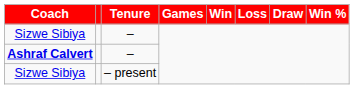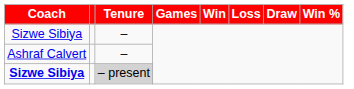(50, 53) bold -> (47, 53) normal
(50, 73) normal -> (47, 73) bold
(130, 73) no background -> (124, 73) lightgrey background
